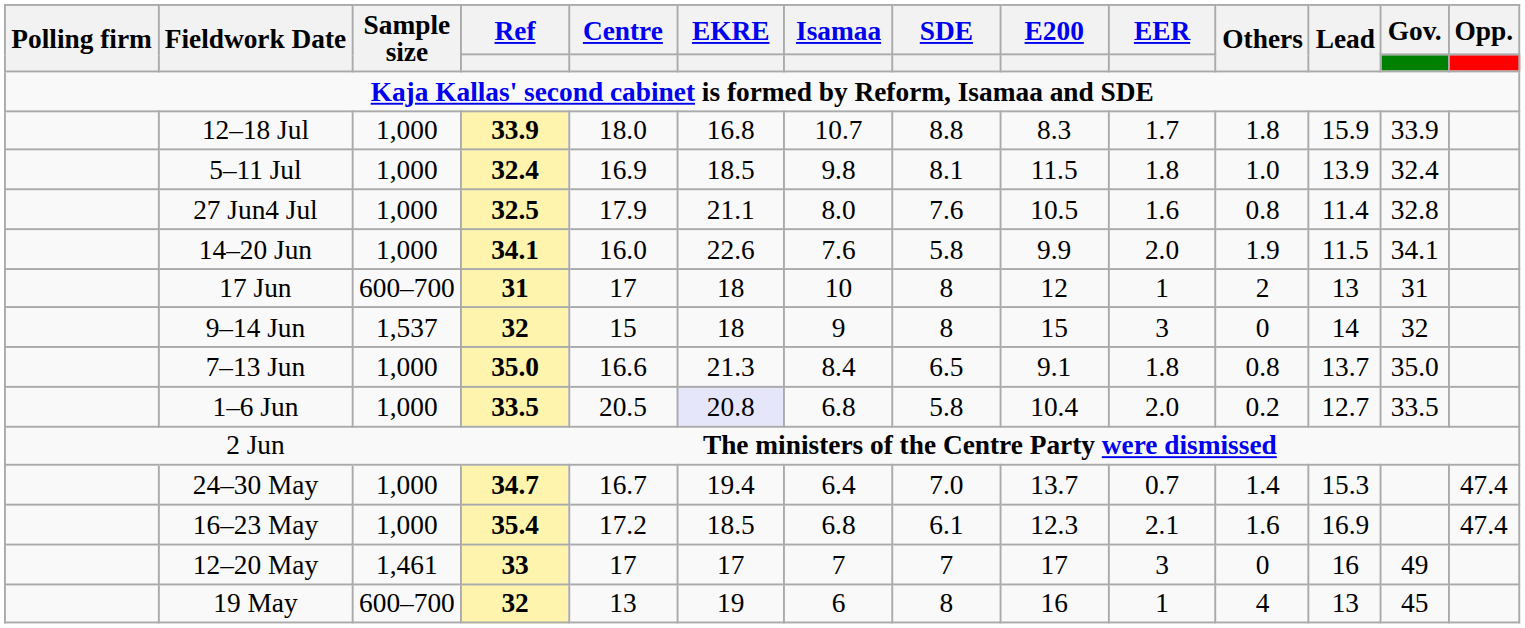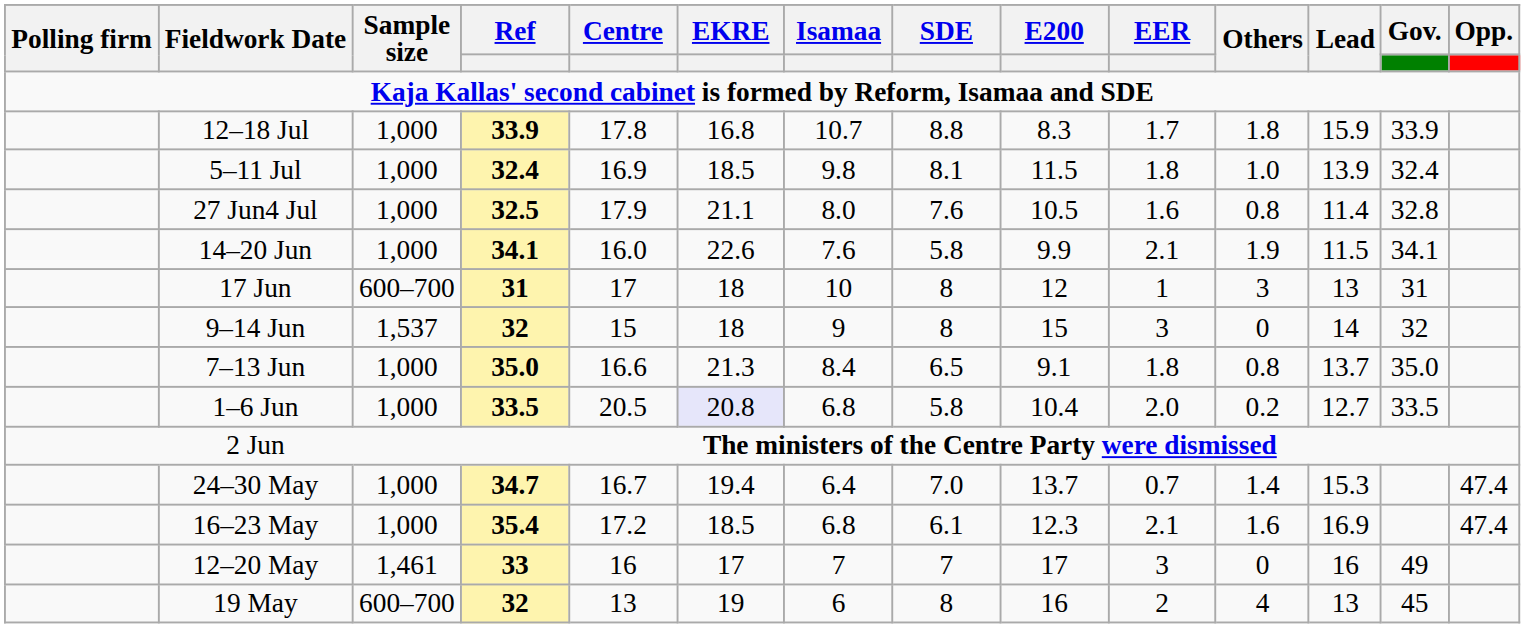(623, 131) 18.0 -> (623, 131) 17.8
(1162, 249) 2.0 -> (1162, 249) 2.1
(1263, 288) 2 -> (1263, 288) 3
(623, 564) 17 -> (623, 564) 16
(1162, 604) 1 -> (1162, 604) 2
